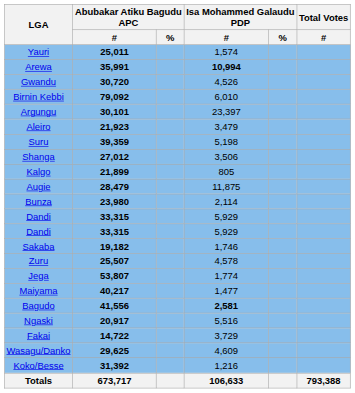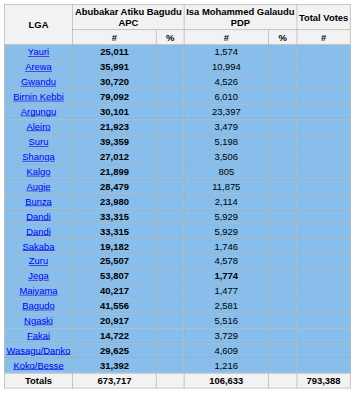(226, 67) bold -> (226, 67) normal
(226, 276) normal -> (226, 276) bold
(226, 306) bold -> (226, 306) normal
